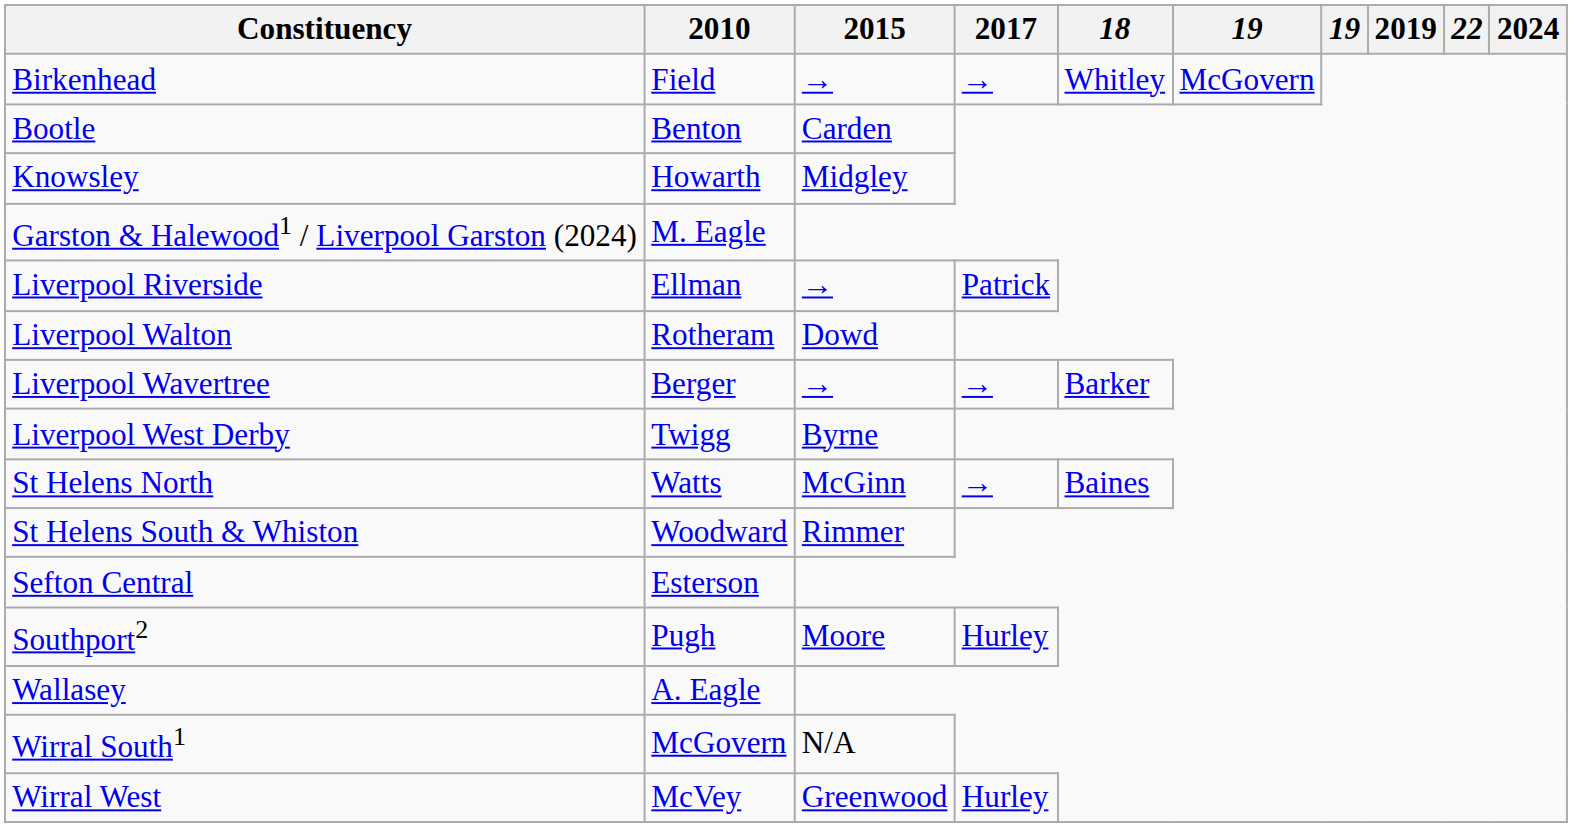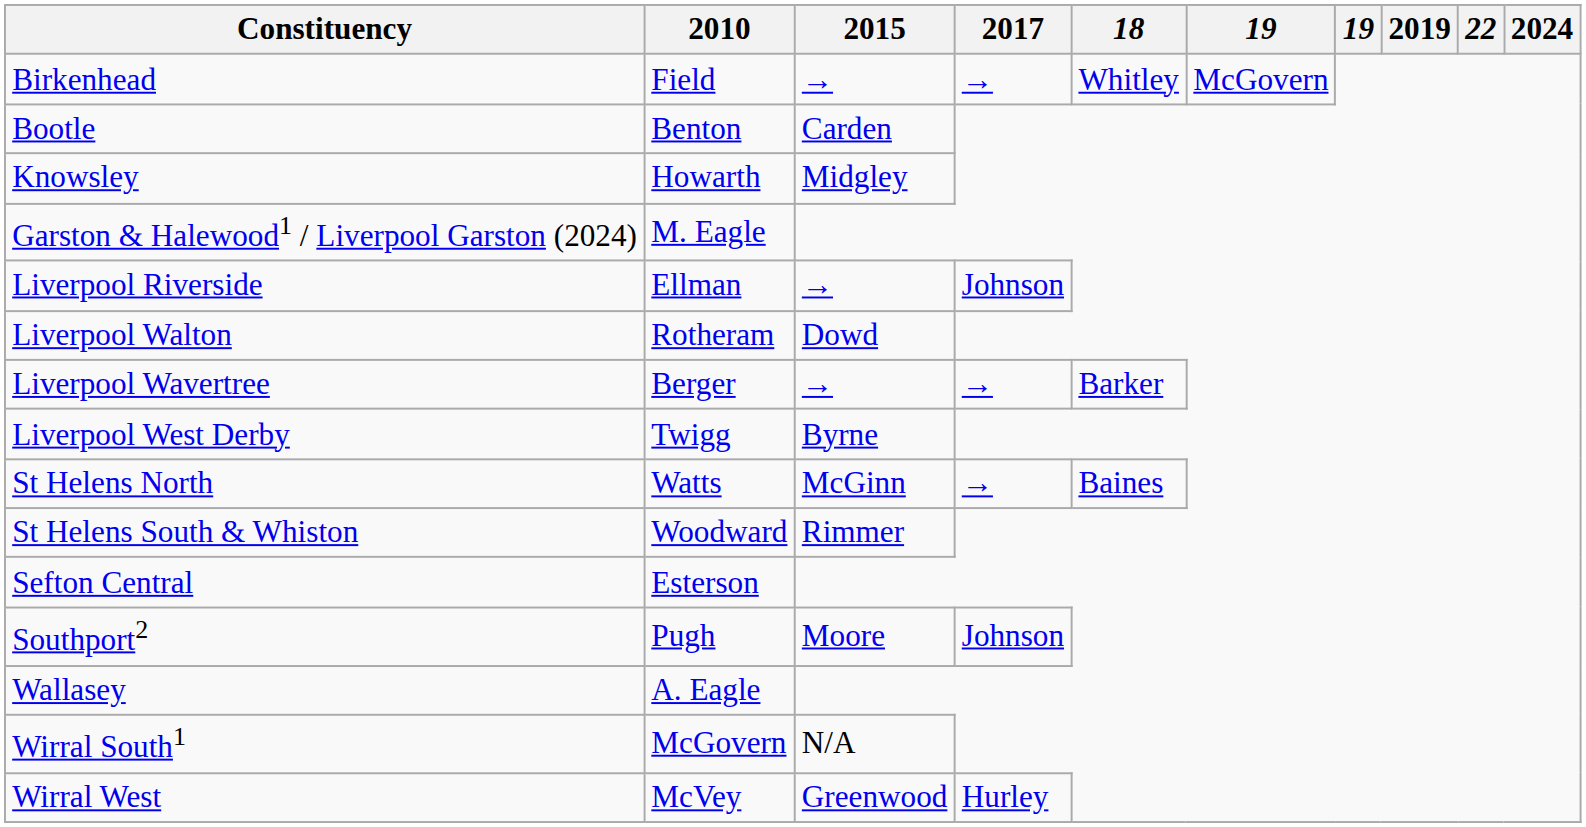(1006, 285) Patrick -> (1013, 285) Johnson
(1005, 635) Hurley -> (1013, 635) Johnson
